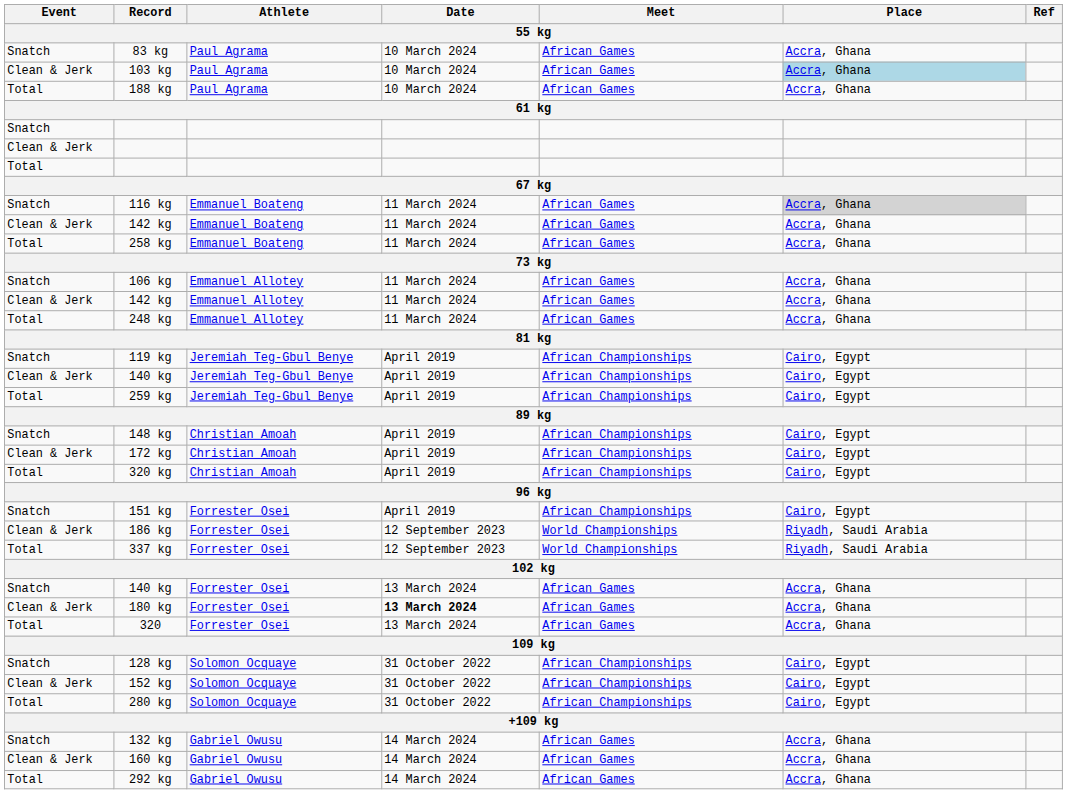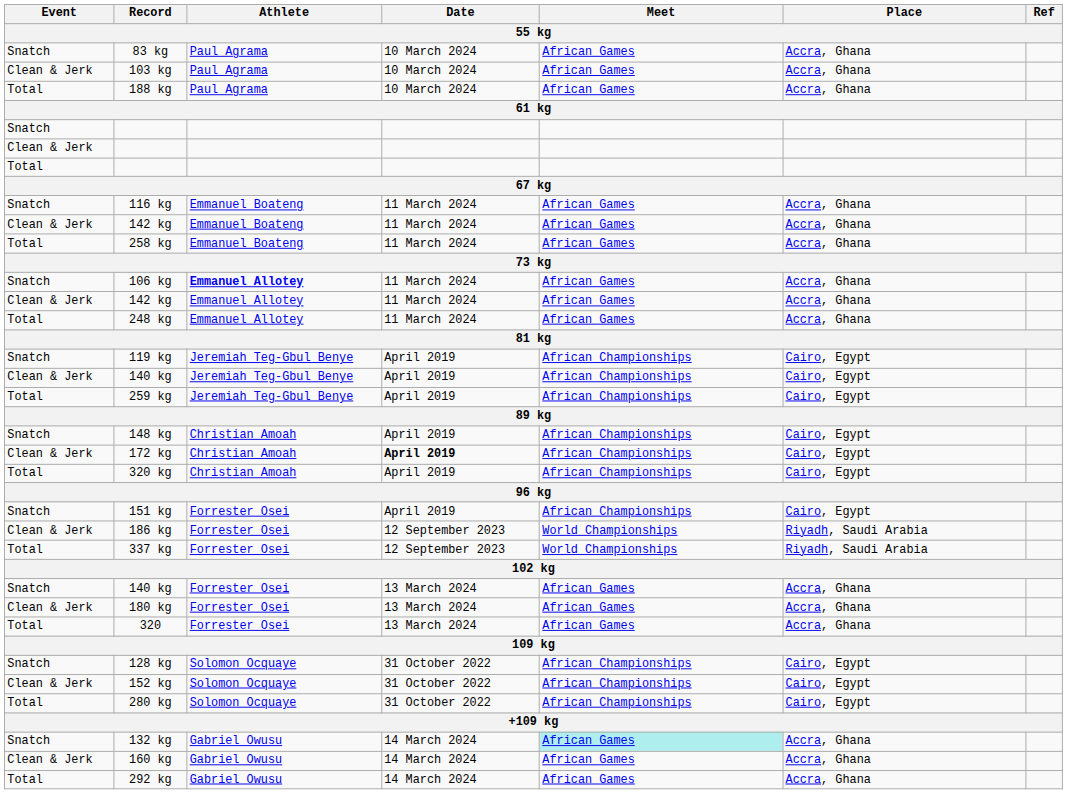(828, 72) lightblue background -> (828, 72) no background
(828, 206) lightgrey background -> (828, 206) no background
(247, 282) normal -> (247, 282) bold
(420, 455) normal -> (420, 455) bold
(430, 608) bold -> (430, 608) normal
(589, 742) no background -> (589, 742) paleturquoise background
